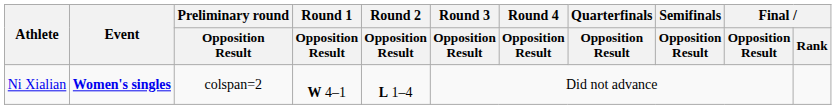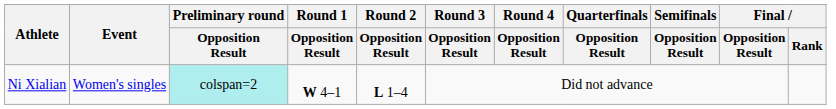(122, 85) bold -> (119, 85) normal
(233, 85) no background -> (228, 85) paleturquoise background
